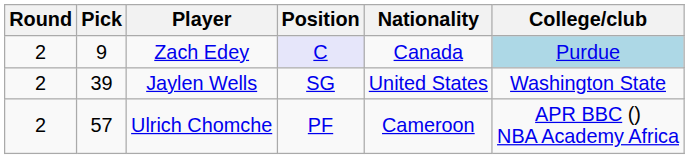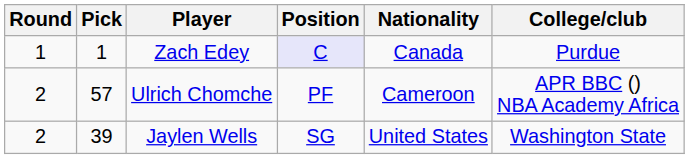(41, 51) 2 -> (41, 51) 1
(102, 51) 9 -> (102, 51) 1
(588, 51) lightblue background -> (588, 51) no background
rows swapped: (202, 83) <-> (202, 125)
